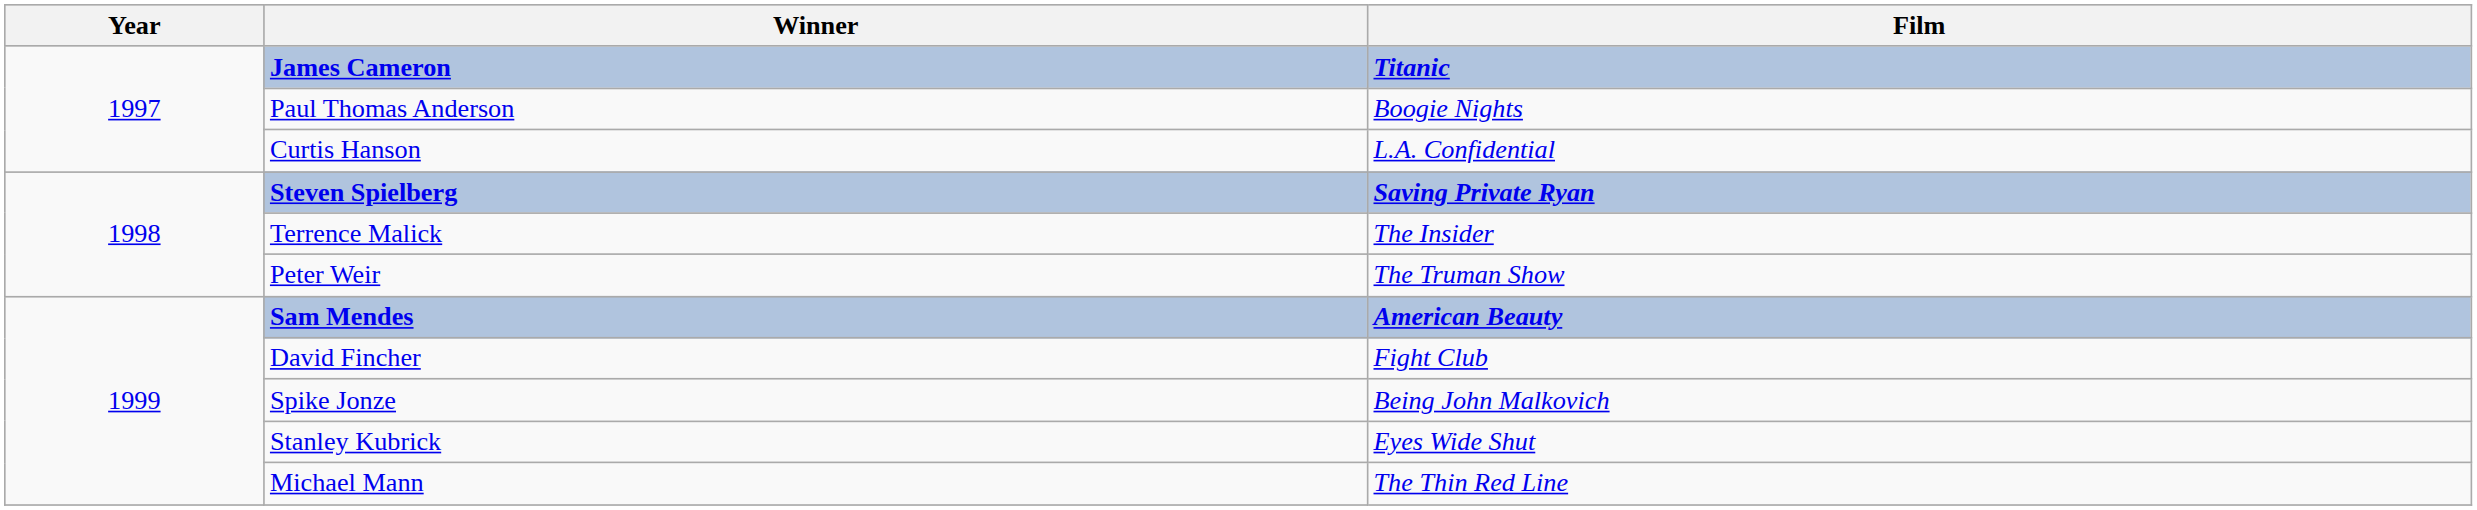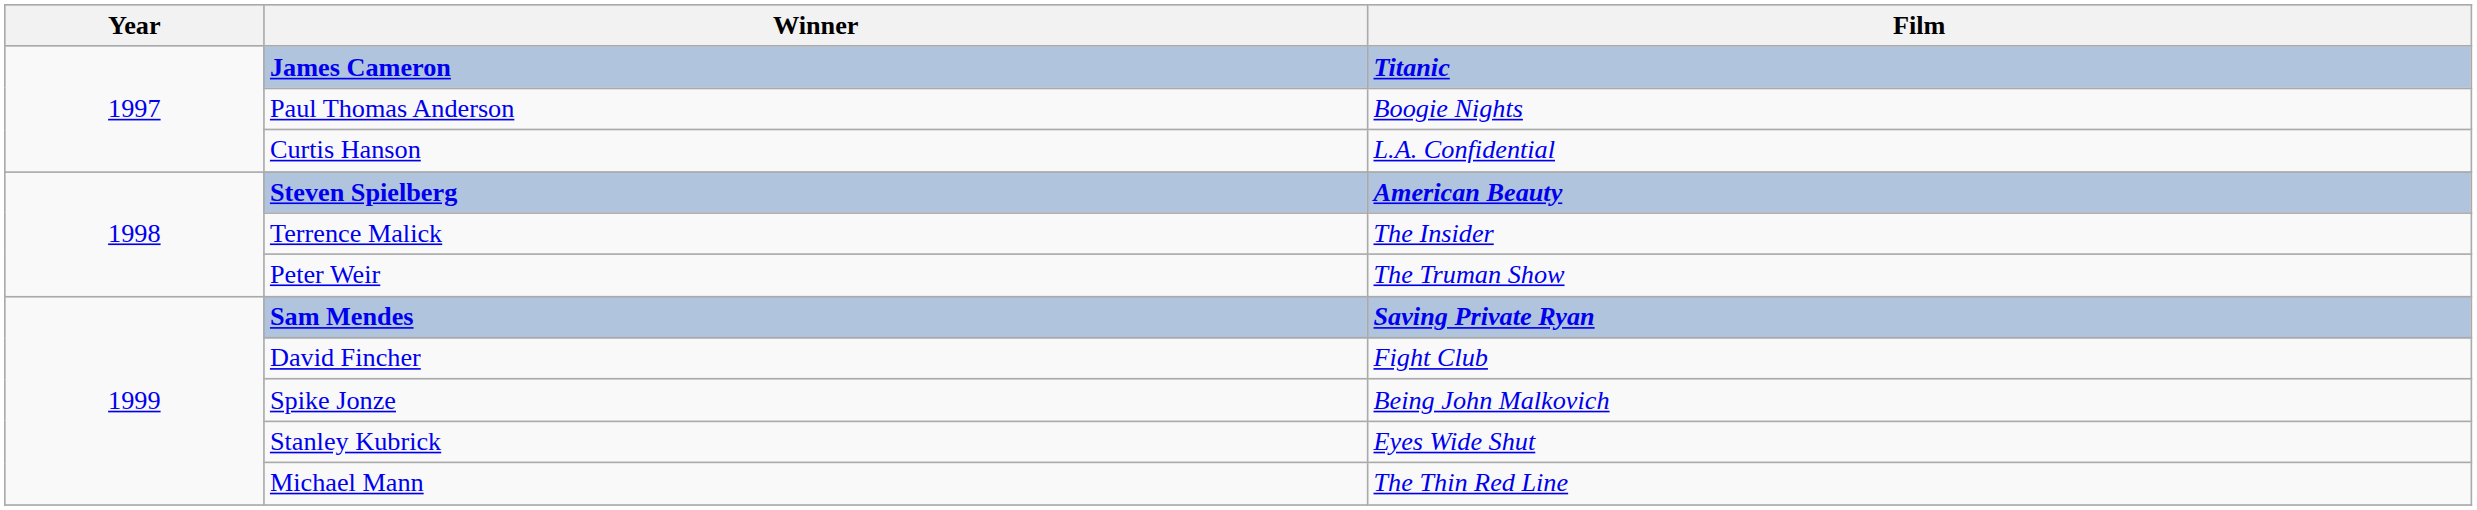(1484, 191) Saving Private Ryan -> (1468, 191) American Beauty
(1468, 316) American Beauty -> (1484, 316) Saving Private Ryan
